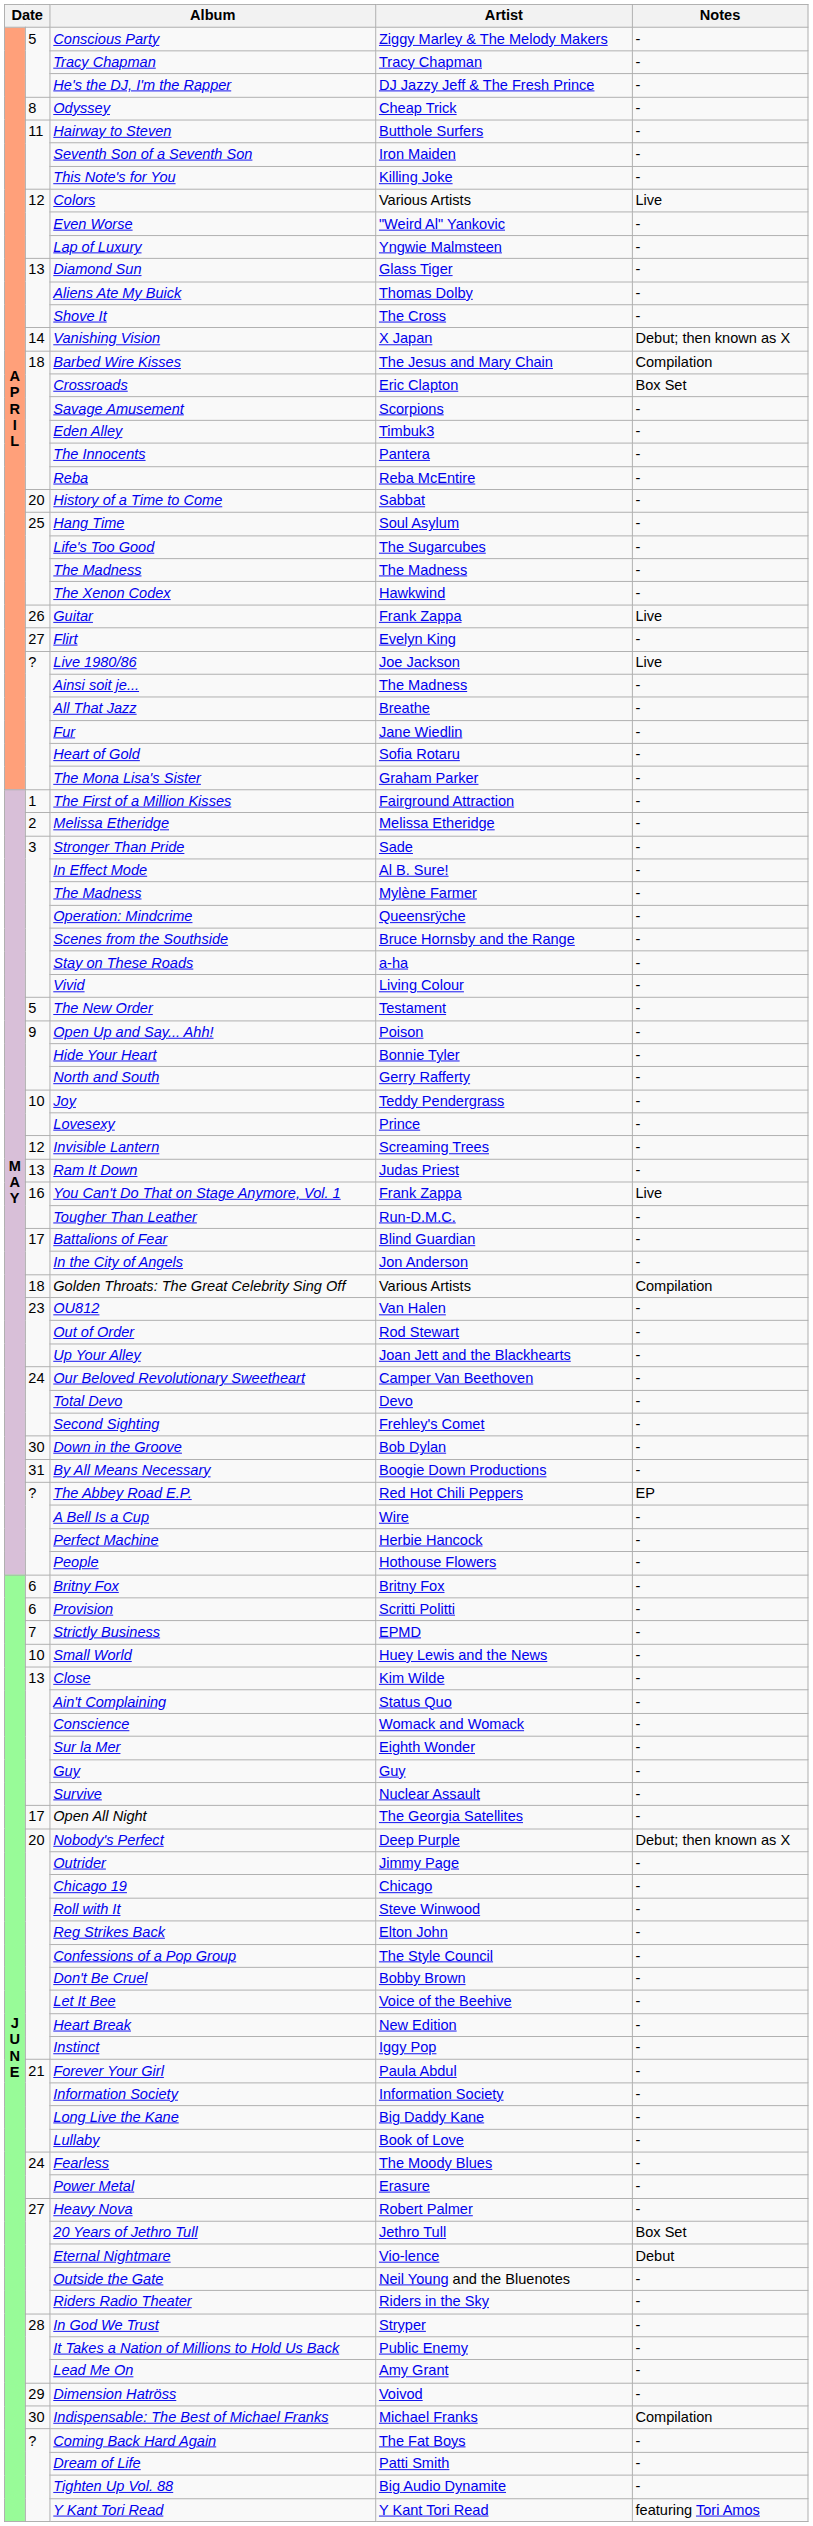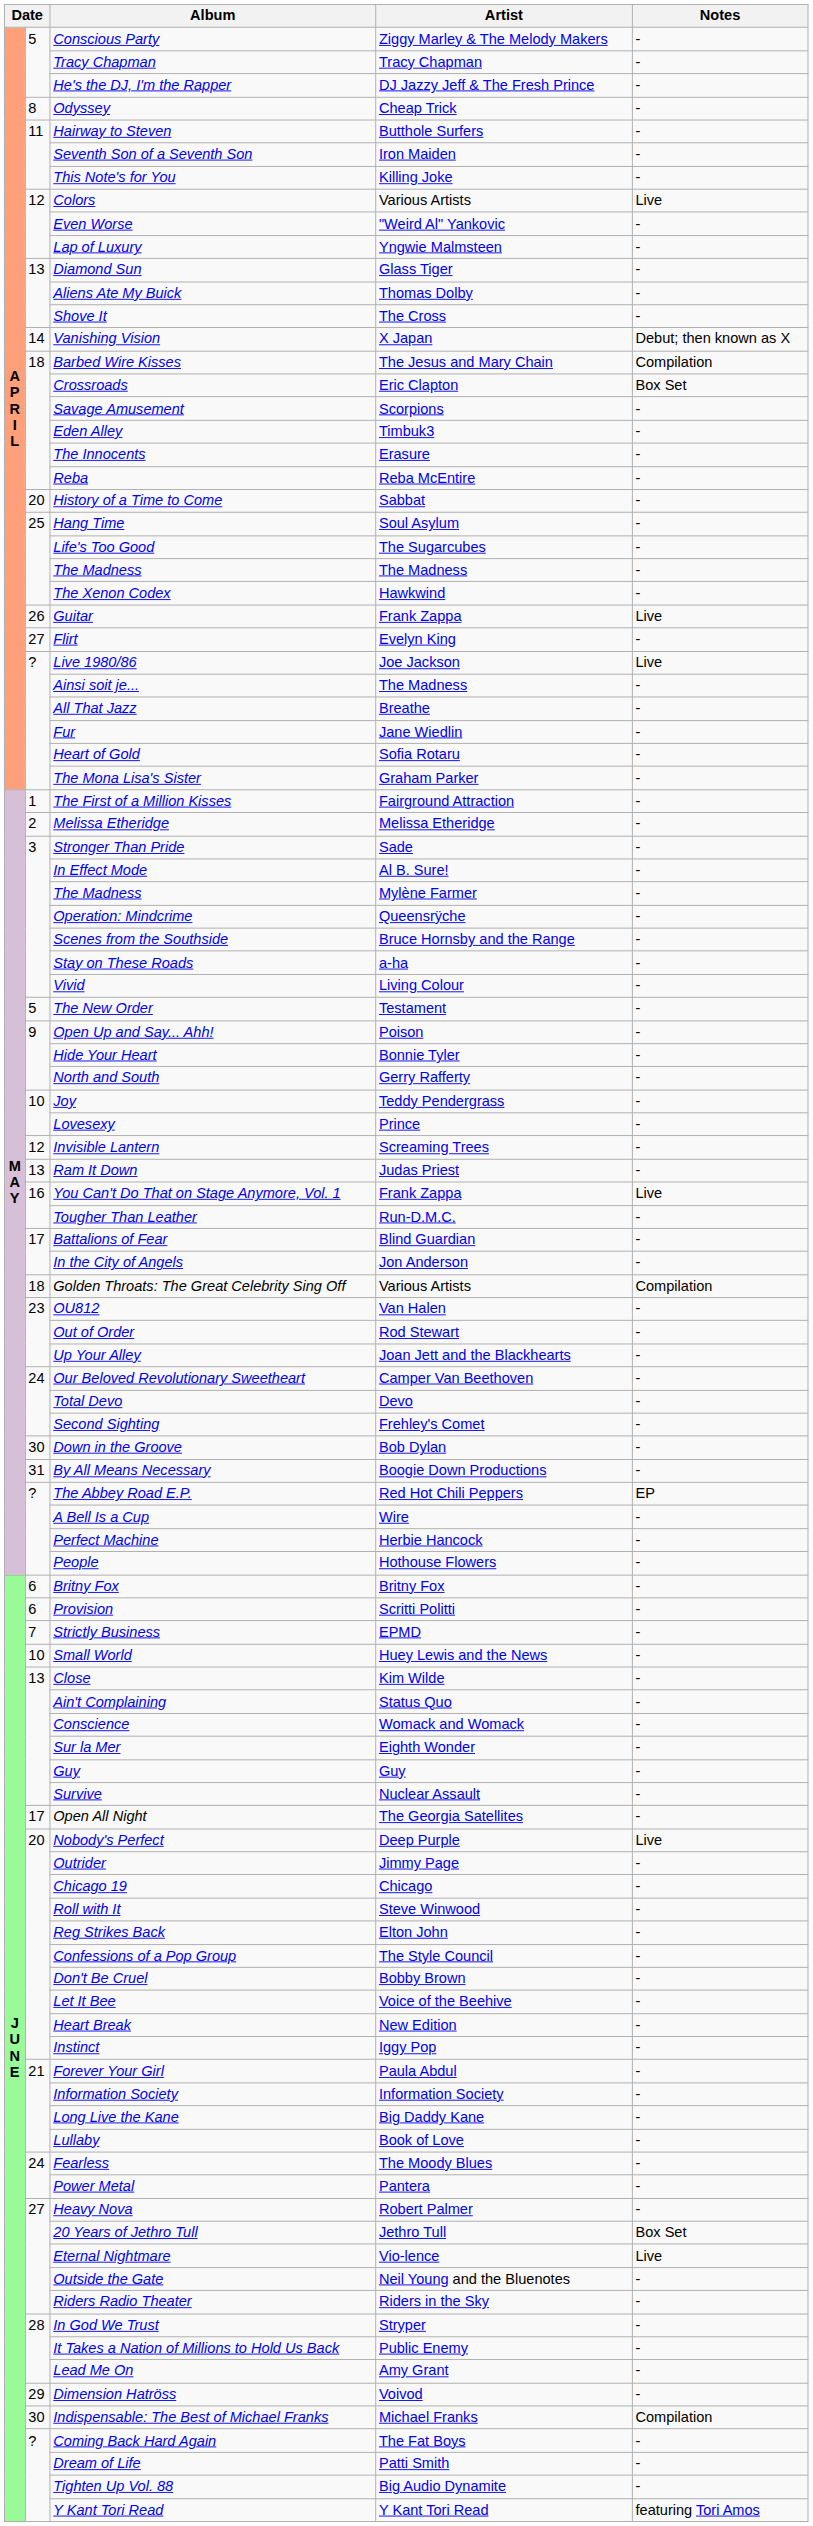(404, 454) Pantera -> (404, 454) Erasure
(713, 1840) Debut; then known as X -> (649, 1840) Live
(404, 2186) Erasure -> (404, 2186) Pantera
(655, 2255) Debut -> (649, 2255) Live
